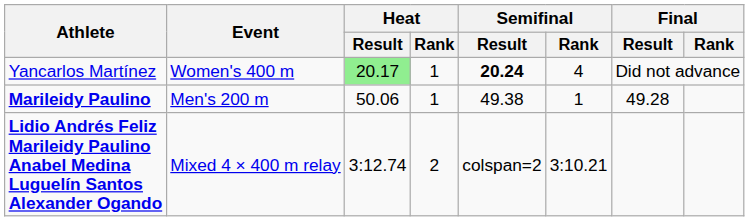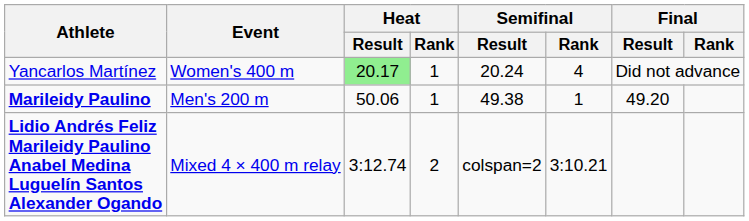(502, 72) bold -> (502, 72) normal
(648, 99) 49.28 -> (648, 99) 49.20
